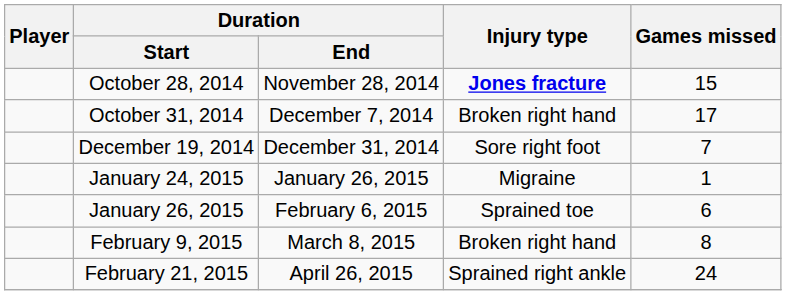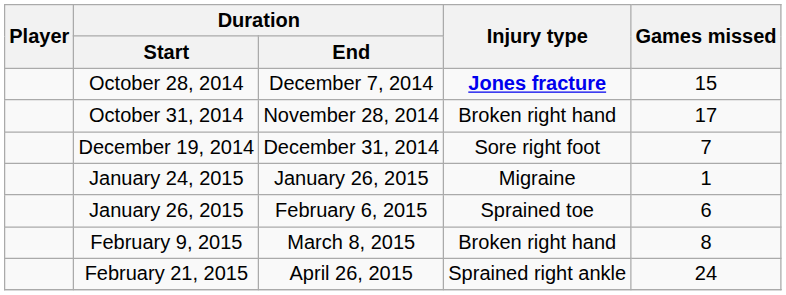(351, 83) November 28, 2014 -> (351, 83) December 7, 2014
(351, 115) December 7, 2014 -> (351, 115) November 28, 2014
